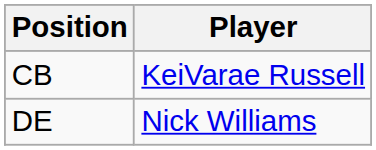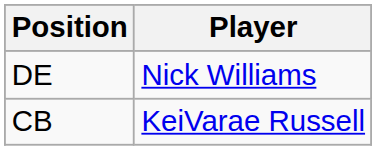rows swapped: (32, 74) <-> (32, 121)
